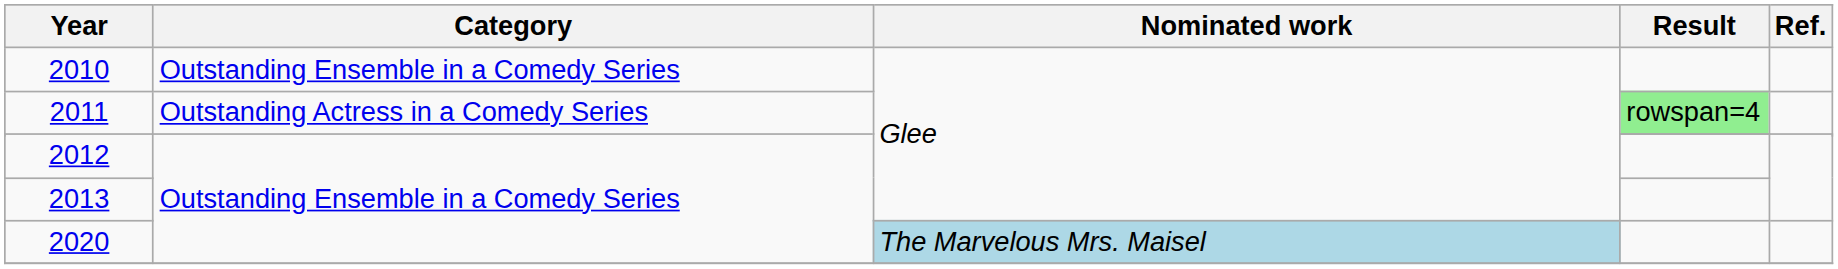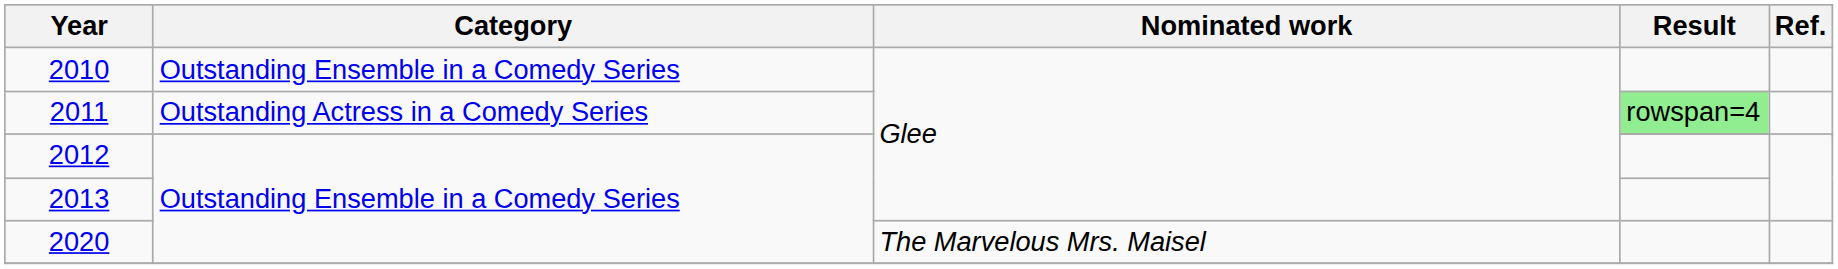(1043, 241) lightblue background -> (1043, 241) no background
